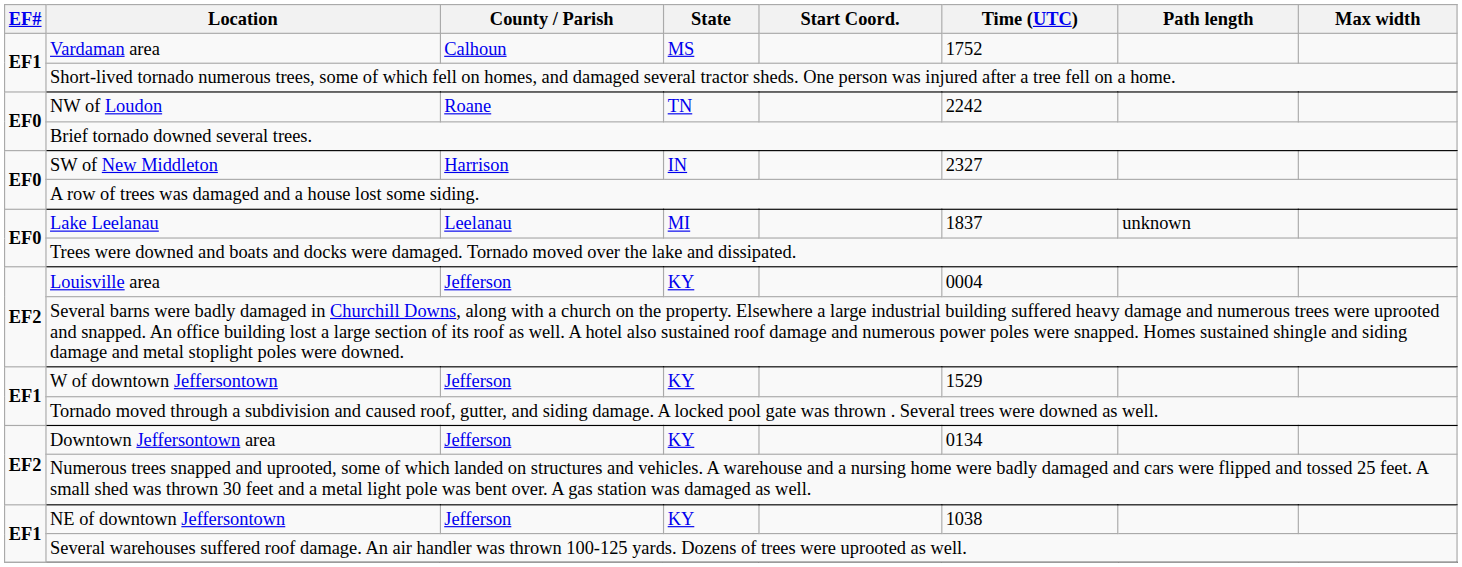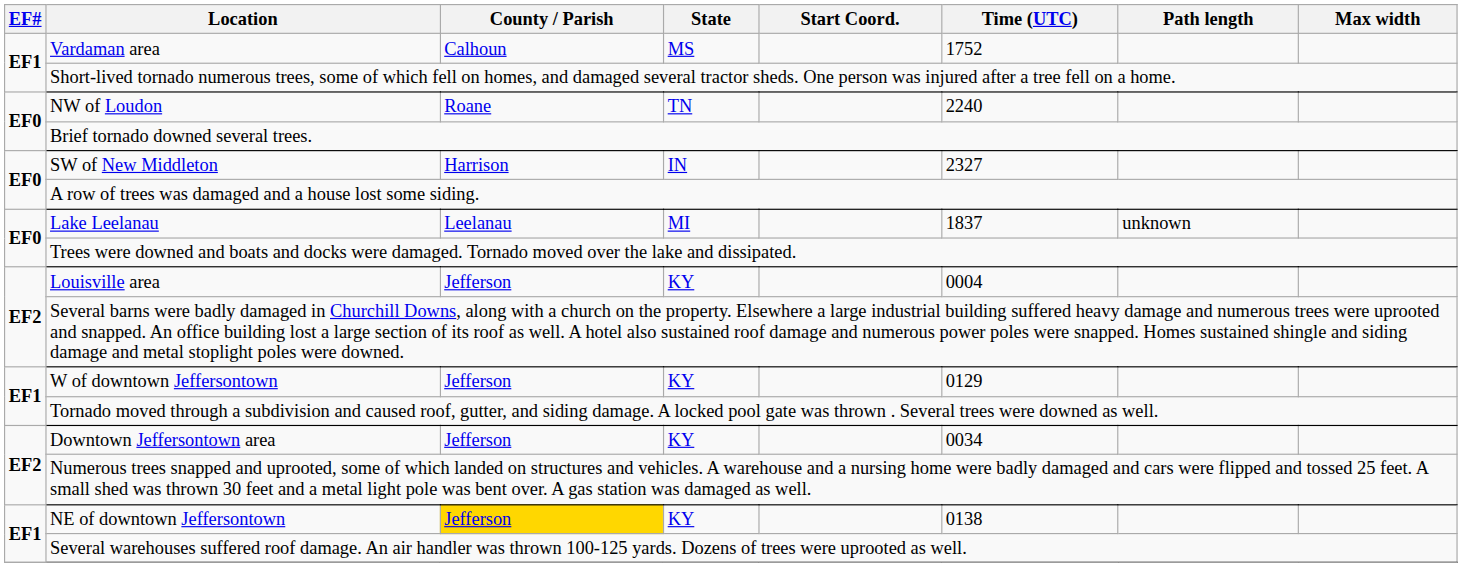(964, 106) 2242 -> (964, 106) 2240
(964, 381) 1529 -> (964, 381) 0129
(964, 439) 0134 -> (964, 439) 0034
(478, 518) no background -> (478, 518) gold background
(964, 518) 1038 -> (964, 518) 0138
